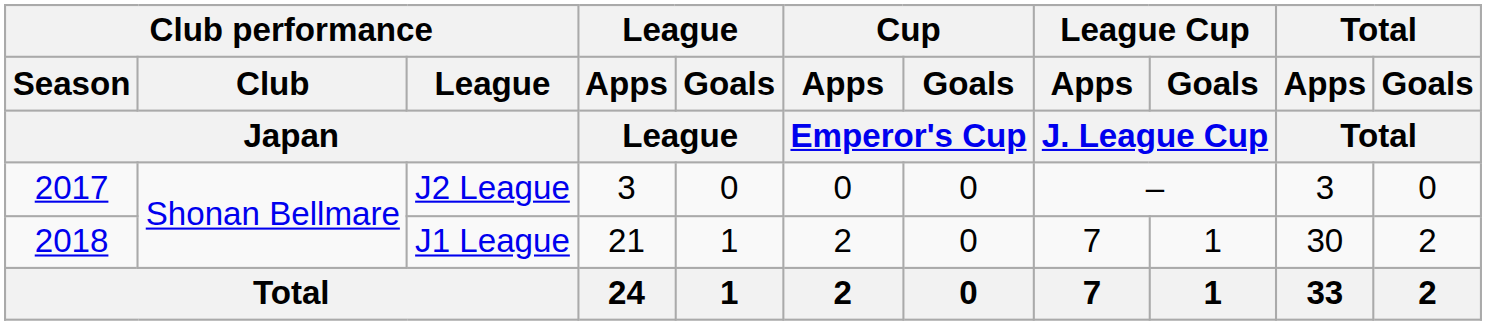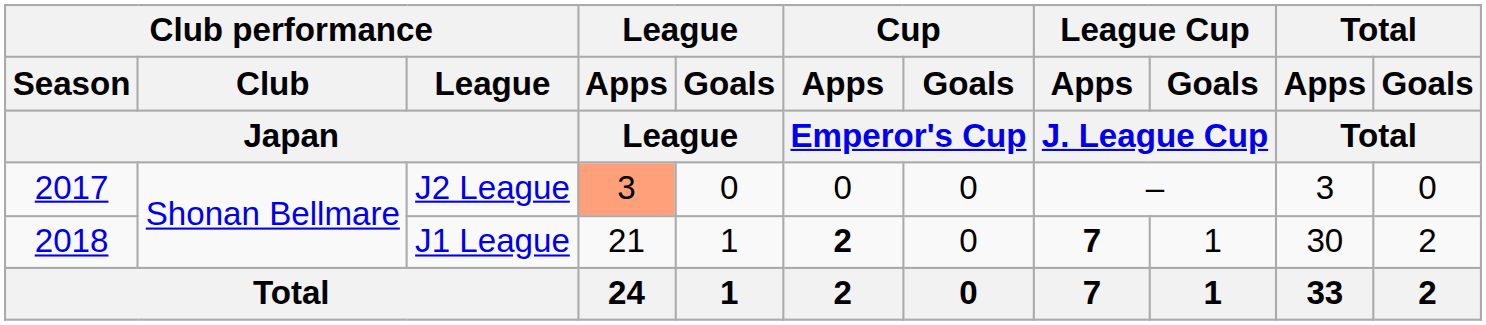(626, 188) no background -> (626, 188) lightsalmon background
(843, 240) normal -> (843, 240) bold
(1092, 240) normal -> (1092, 240) bold
